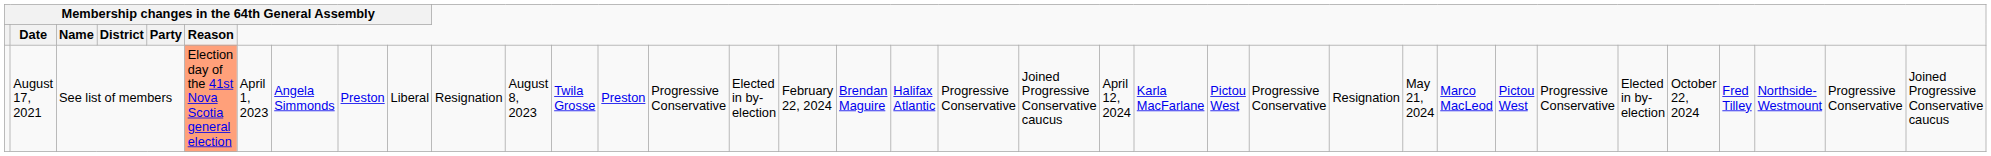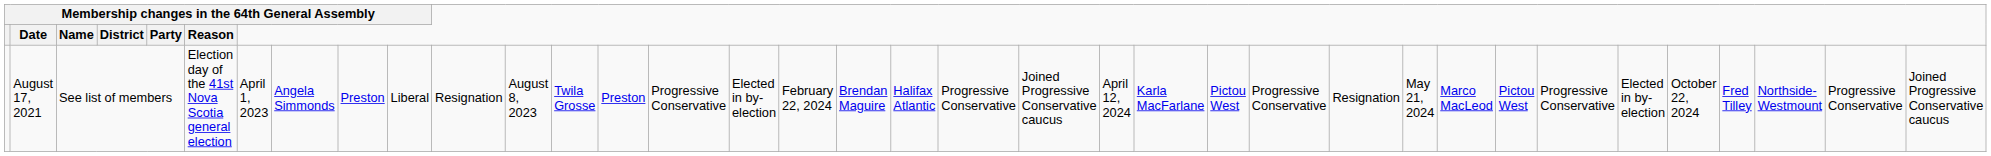(210, 98) lightsalmon background -> (210, 98) no background
